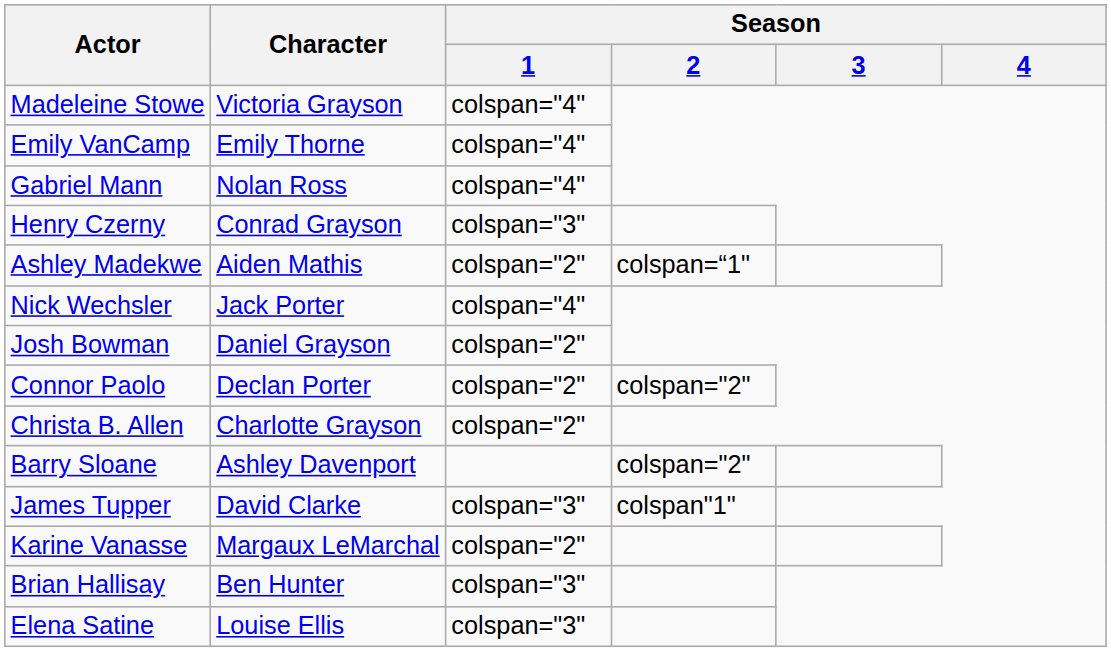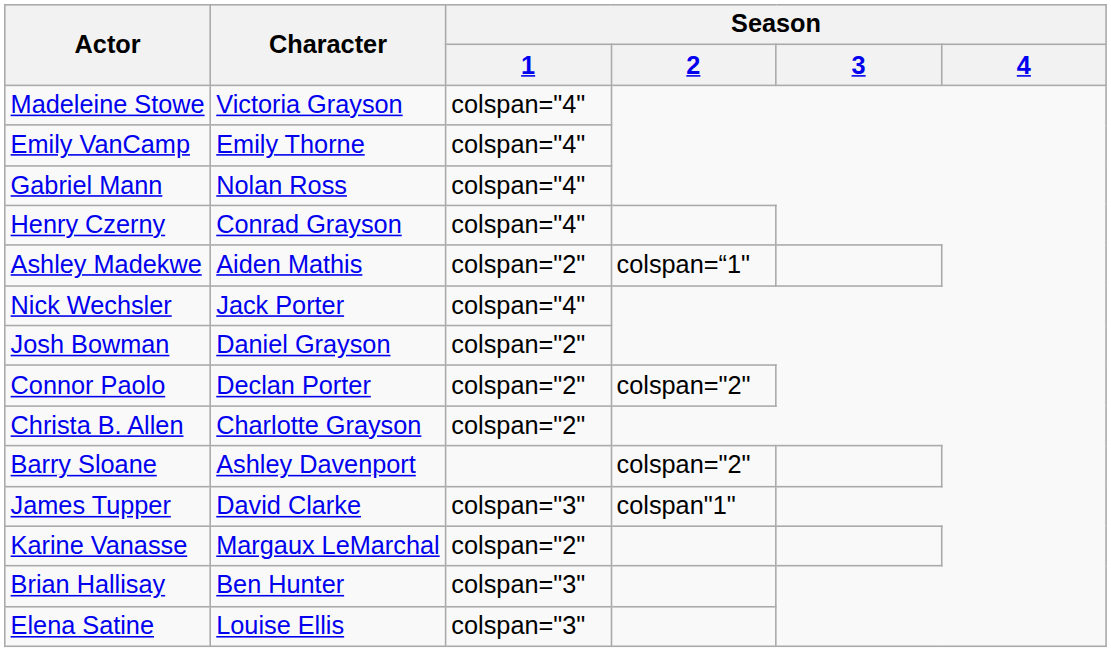(518, 225) colspan="3" -> (518, 225) colspan="4"
